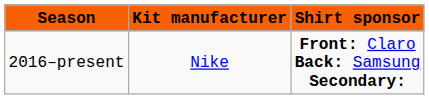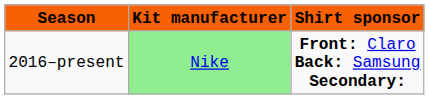(210, 63) no background -> (210, 63) lightgreen background
